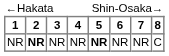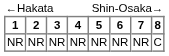(36, 42) bold -> (36, 42) normal
(99, 42) bold -> (99, 42) normal
